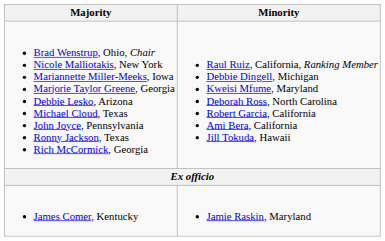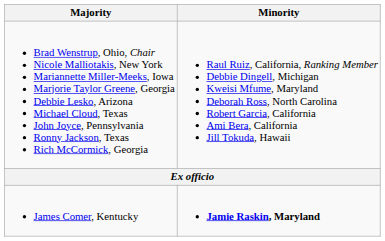(279, 217) normal -> (279, 217) bold
